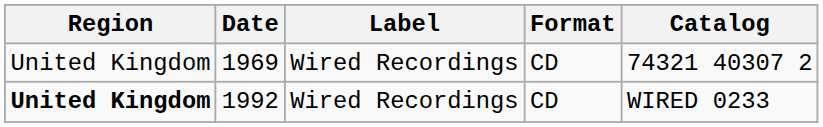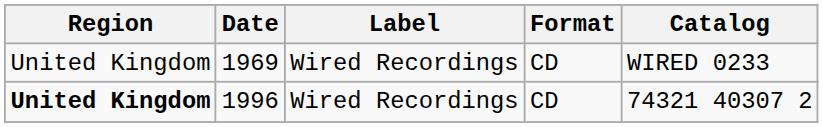(720, 63) 74321 40307 2 -> (698, 63) WIRED 0233
(250, 102) 1992 -> (250, 102) 1996
(698, 102) WIRED 0233 -> (720, 102) 74321 40307 2
